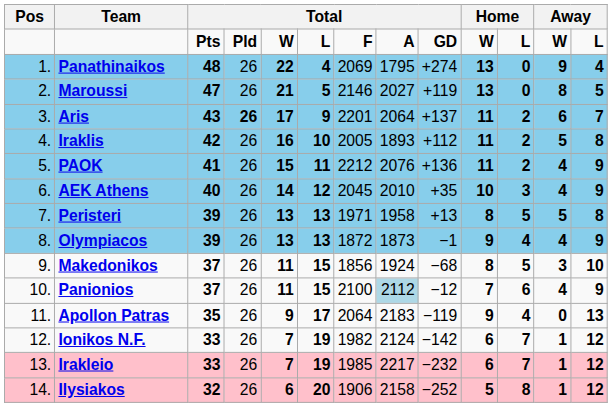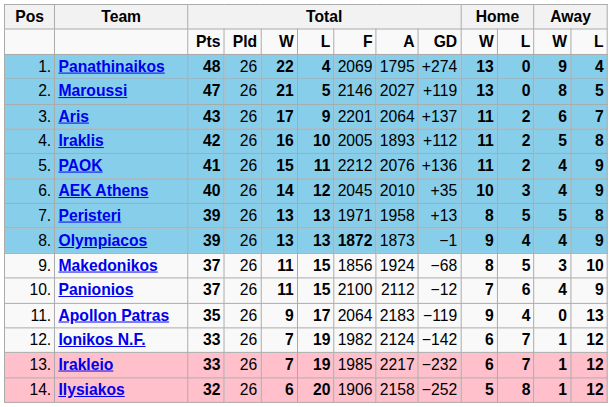(248, 116) bold -> (248, 116) normal
(355, 240) normal -> (355, 240) bold
(398, 290) lightblue background -> (398, 290) no background
